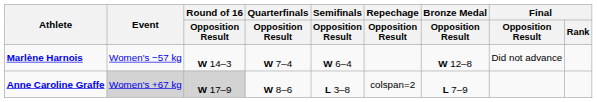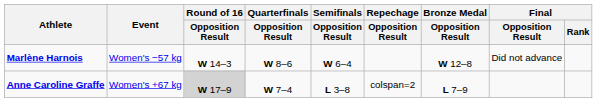(278, 64) W 7–4 -> (278, 64) W 8–6
(145, 85) lightgrey background -> (145, 85) no background
(278, 90) W 8–6 -> (278, 90) W 7–4
